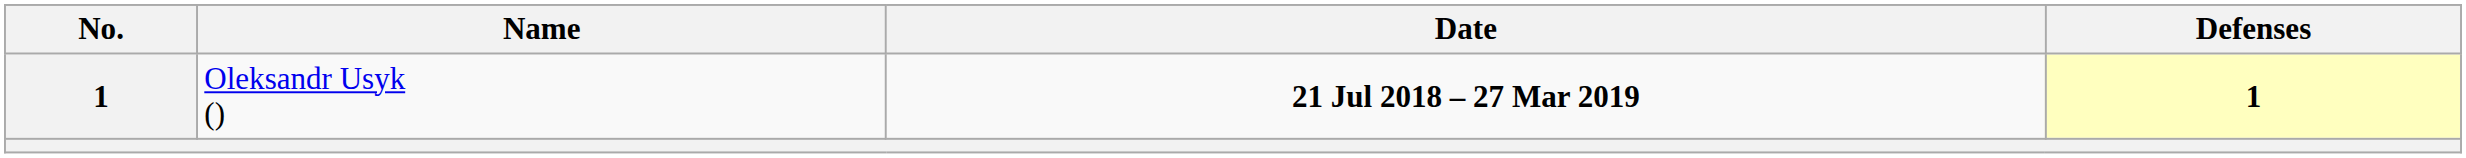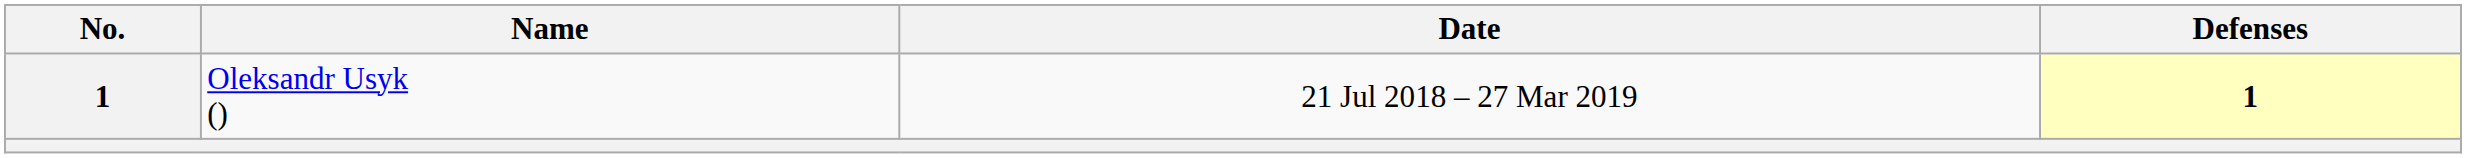(1466, 95) bold -> (1469, 95) normal
